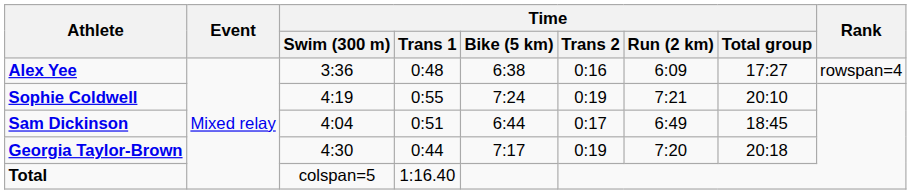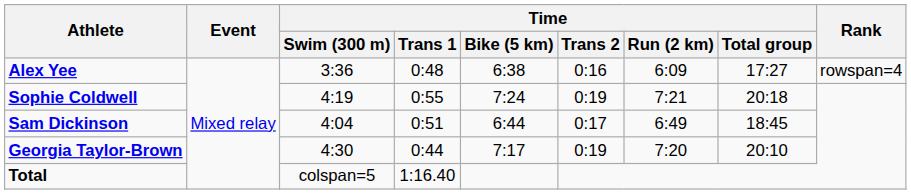(767, 97) 20:10 -> (767, 97) 20:18
(767, 150) 20:18 -> (767, 150) 20:10
